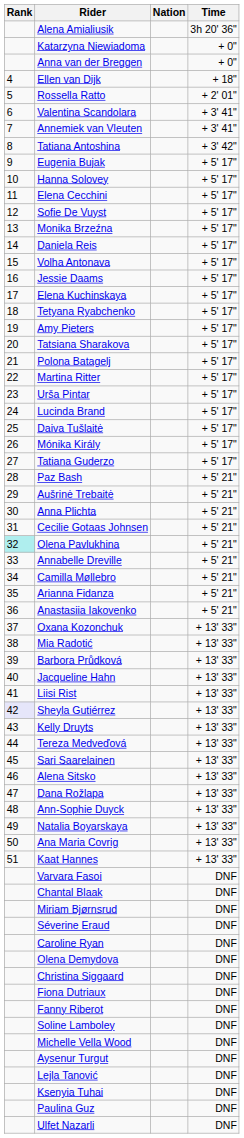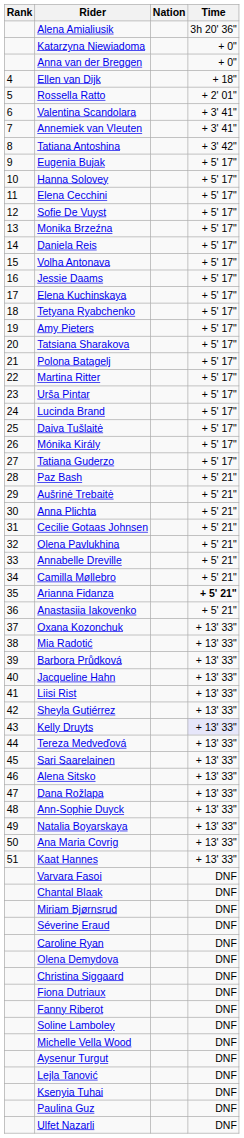(13, 544) paleturquoise background -> (13, 544) no background
(219, 594) normal -> (218, 594) bold
(13, 710) lavender background -> (13, 710) no background
(216, 727) no background -> (216, 727) lavender background
